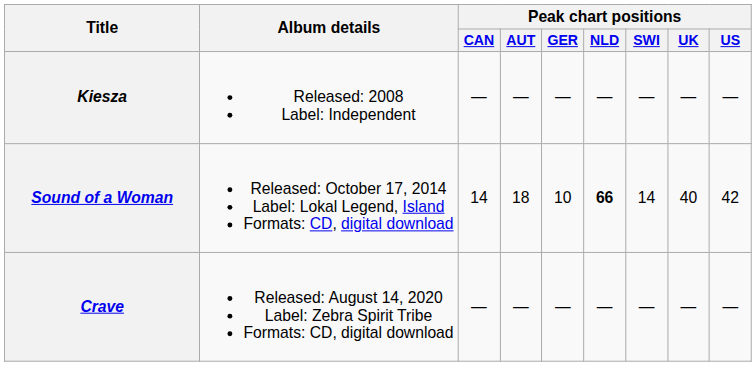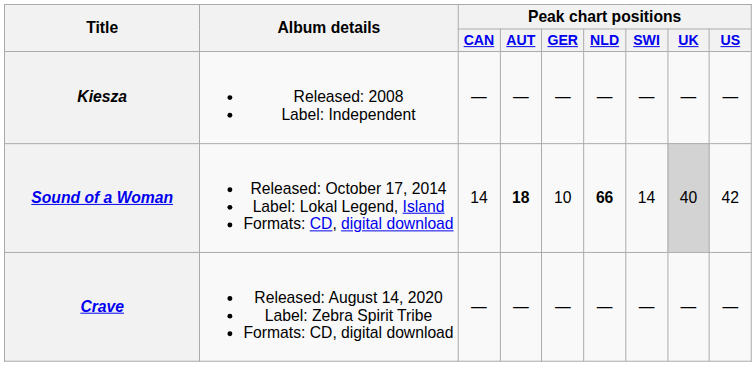(521, 197) normal -> (521, 197) bold
(688, 197) no background -> (688, 197) lightgrey background
